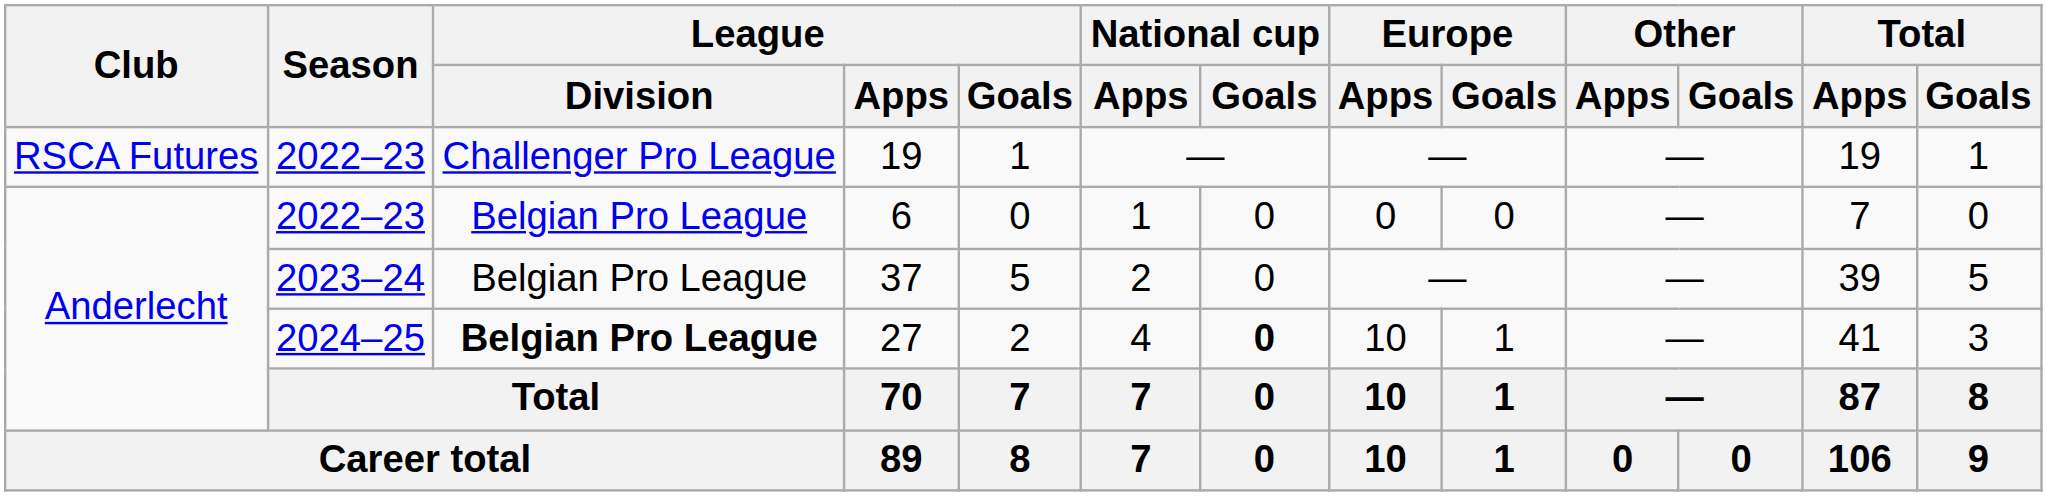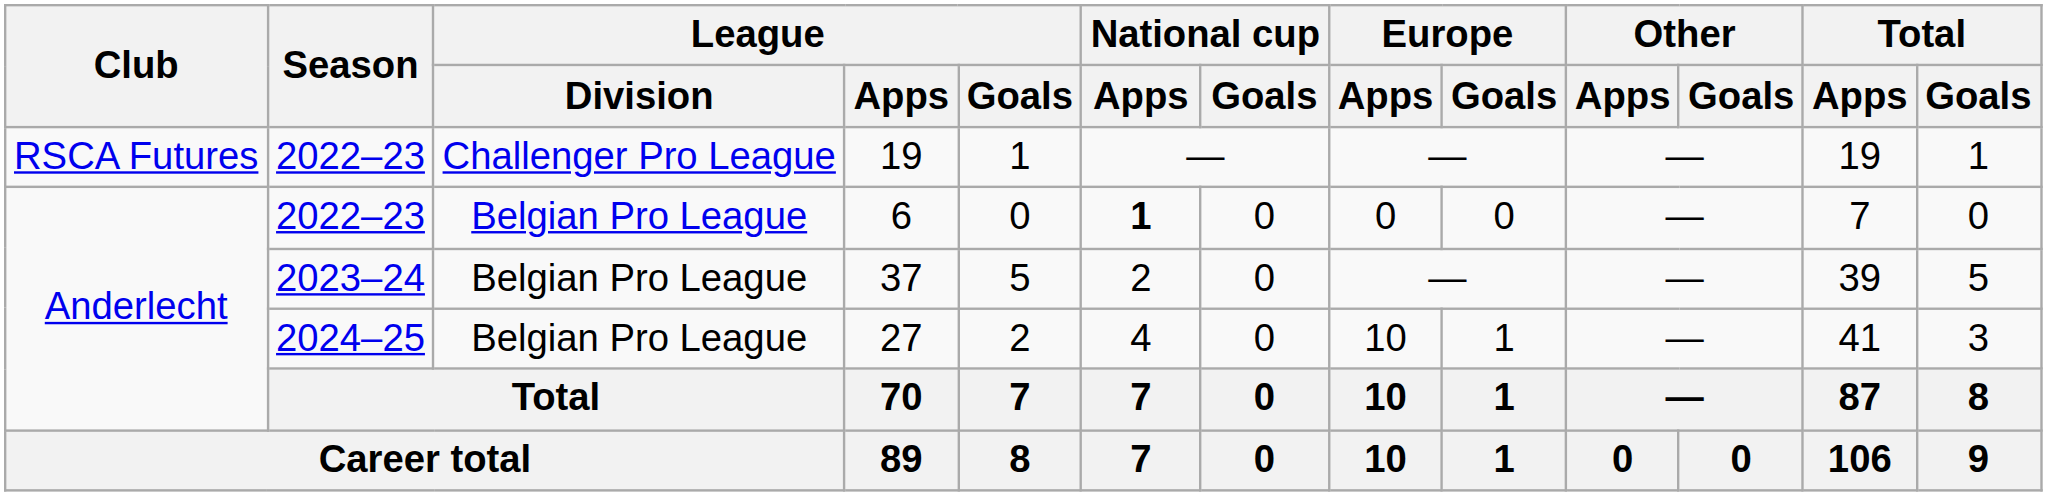(1141, 216) normal -> (1141, 216) bold
(639, 338) bold -> (639, 338) normal
(1264, 338) bold -> (1264, 338) normal
